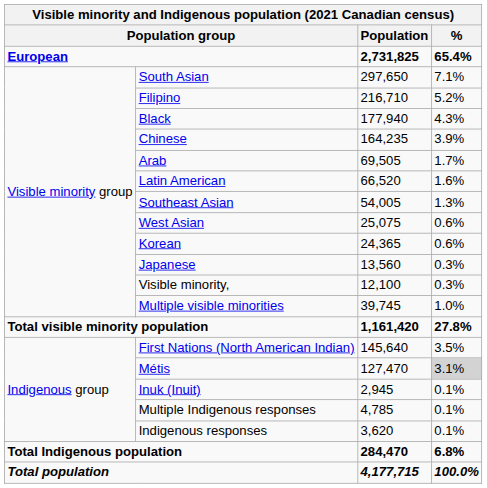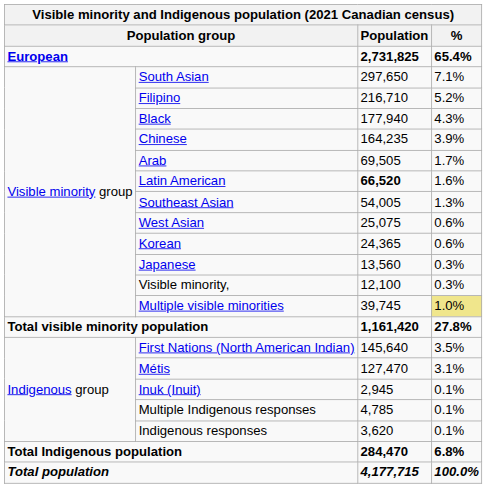(381, 181) normal -> (381, 181) bold
(449, 306) no background -> (449, 306) khaki background
(449, 368) lightgrey background -> (449, 368) no background
